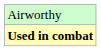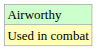(50, 35) bold -> (48, 35) normal
